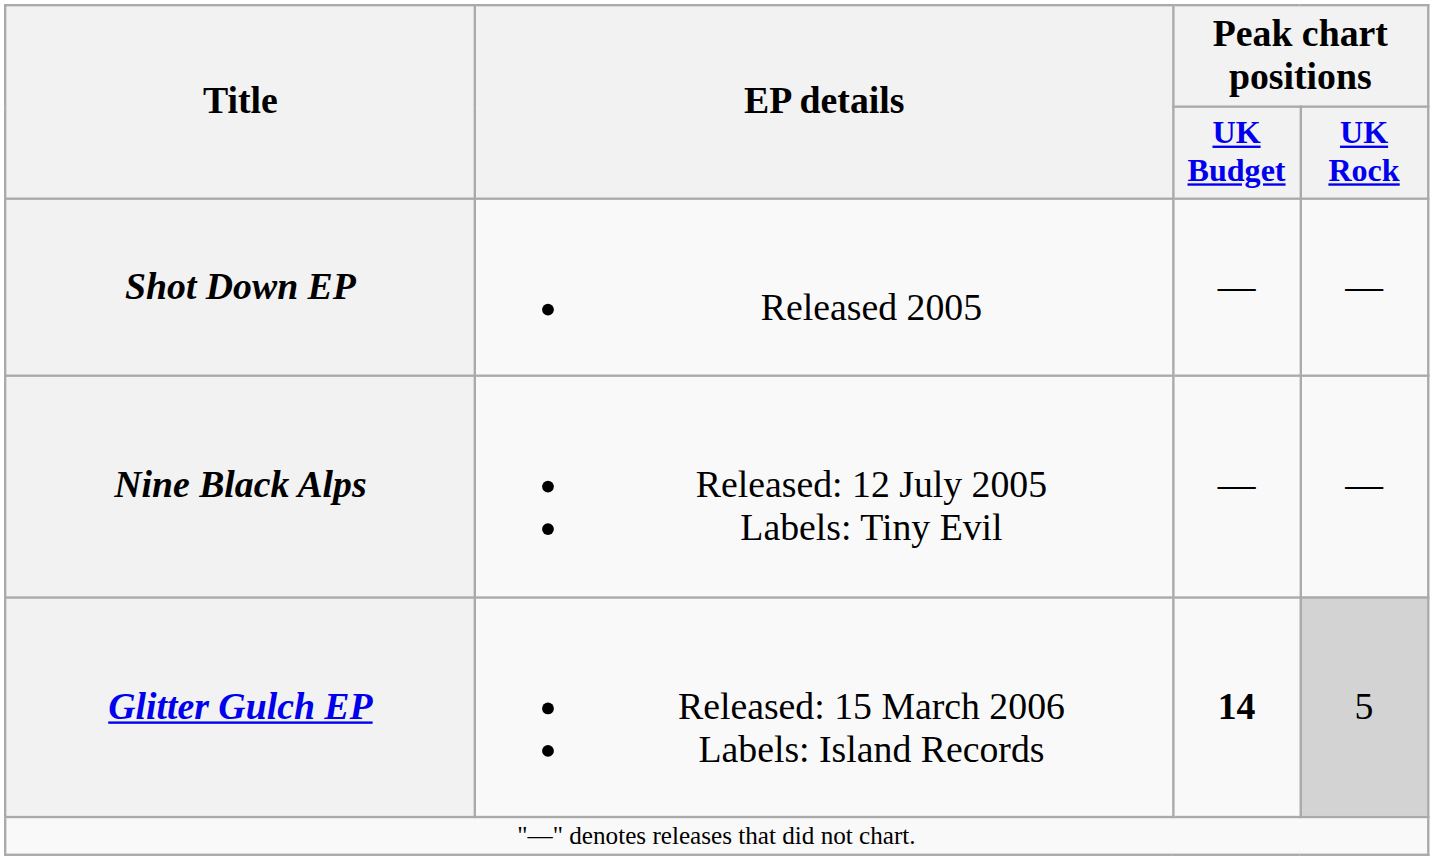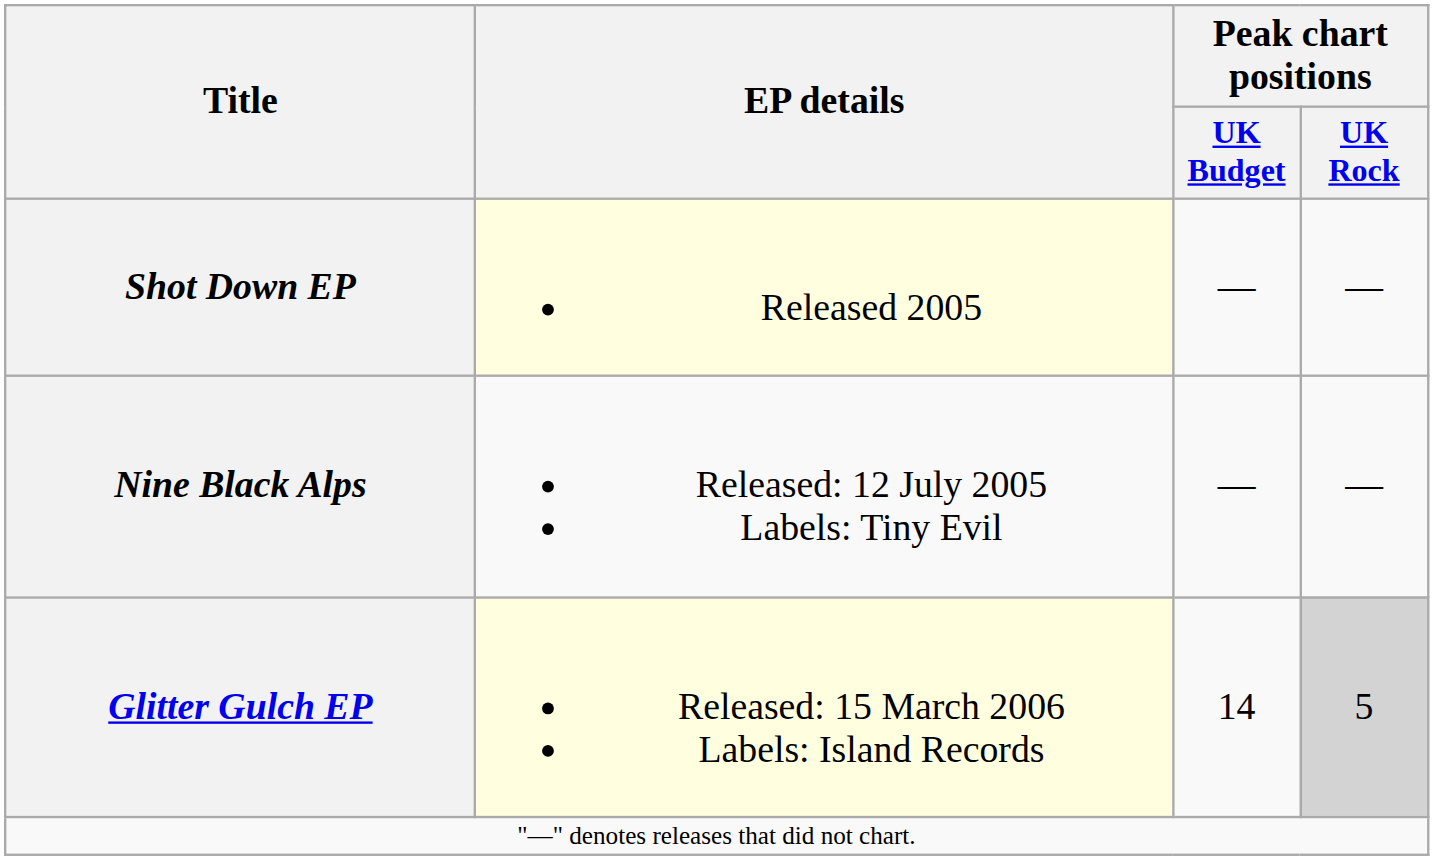(824, 308) no background -> (824, 308) lightyellow background
(824, 728) no background -> (824, 728) lightyellow background
(1237, 706) bold -> (1237, 706) normal
